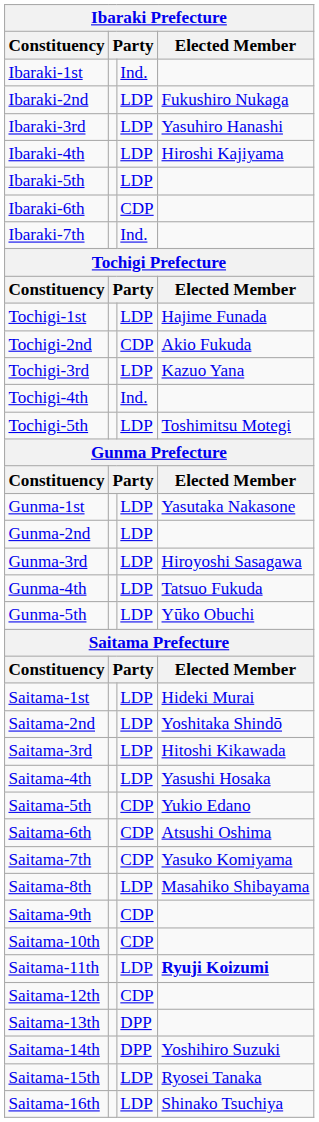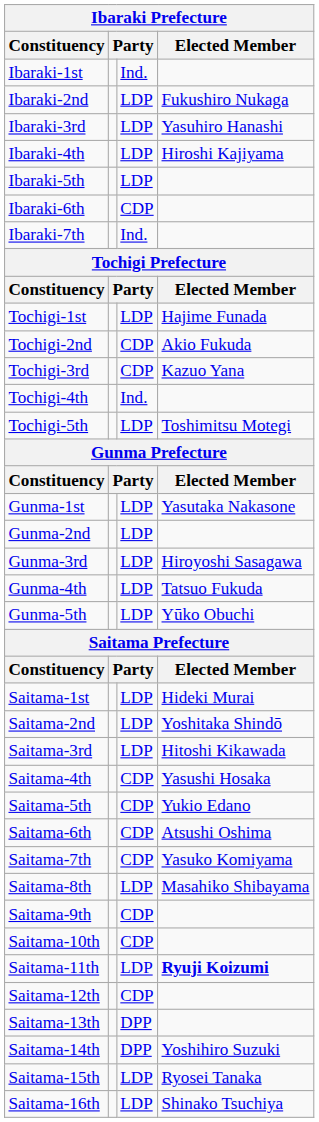(137, 371) LDP -> (137, 371) CDP
(137, 778) LDP -> (137, 778) CDP
